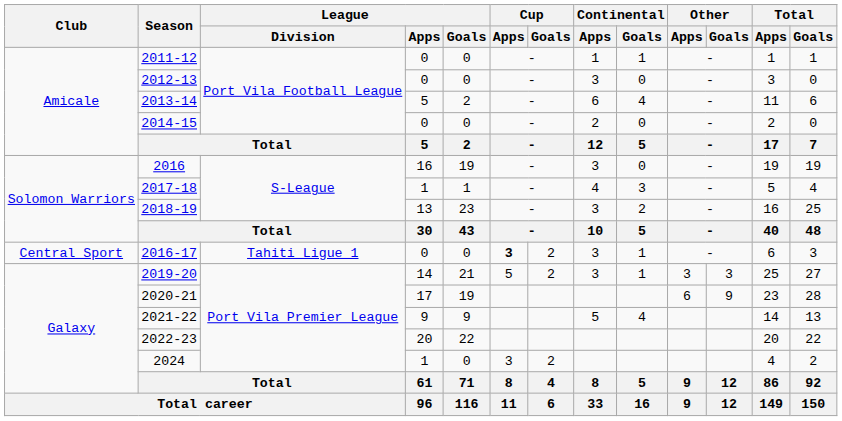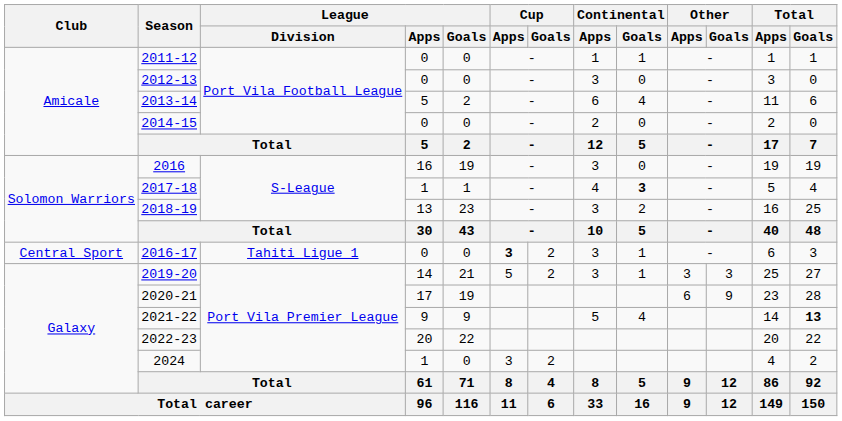(642, 188) normal -> (642, 188) bold
(813, 318) normal -> (813, 318) bold
